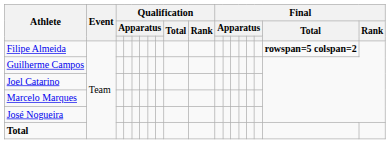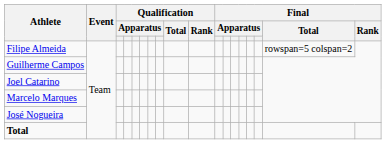(311, 49) bold -> (308, 49) normal
